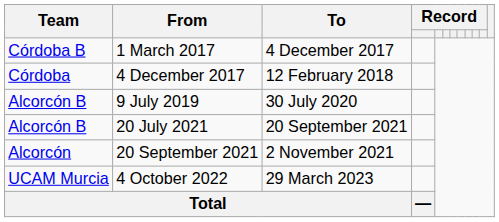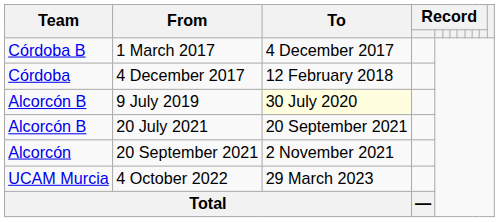(311, 101) no background -> (311, 101) lightyellow background
